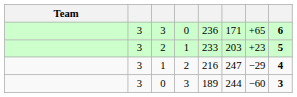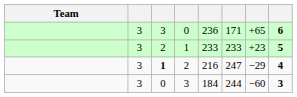(233, 48) 203 -> (233, 48) 233
(163, 66) normal -> (163, 66) bold
(210, 83) 189 -> (210, 83) 184
